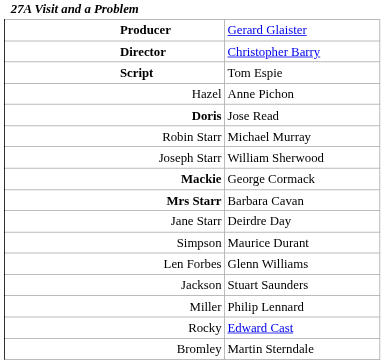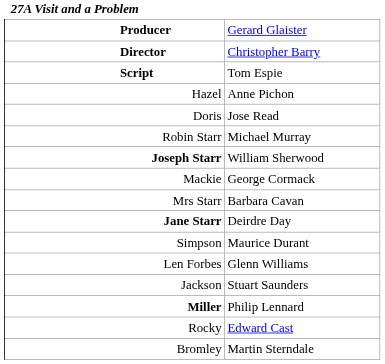(207, 115) bold -> (207, 115) normal
(190, 158) normal -> (187, 158) bold
(201, 179) bold -> (202, 179) normal
(194, 200) bold -> (197, 200) normal
(196, 221) normal -> (193, 221) bold
(206, 306) normal -> (204, 306) bold
